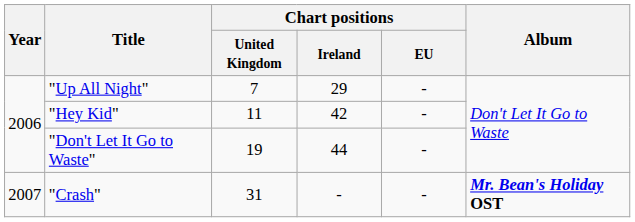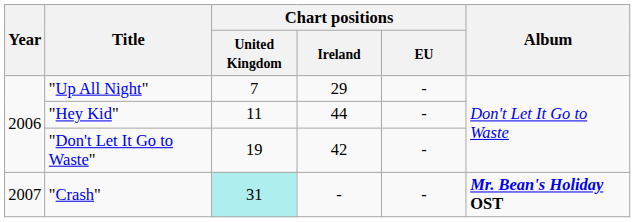(339, 114) 42 -> (339, 114) 44
(339, 149) 44 -> (339, 149) 42
(254, 194) no background -> (254, 194) paleturquoise background
